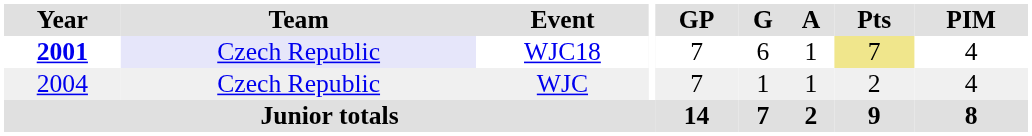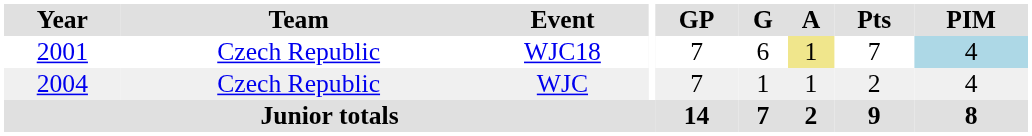(62, 51) bold -> (62, 51) normal
(299, 51) lavender background -> (299, 51) no background
(811, 51) no background -> (811, 51) khaki background
(874, 51) khaki background -> (874, 51) no background
(971, 51) no background -> (971, 51) lightblue background
